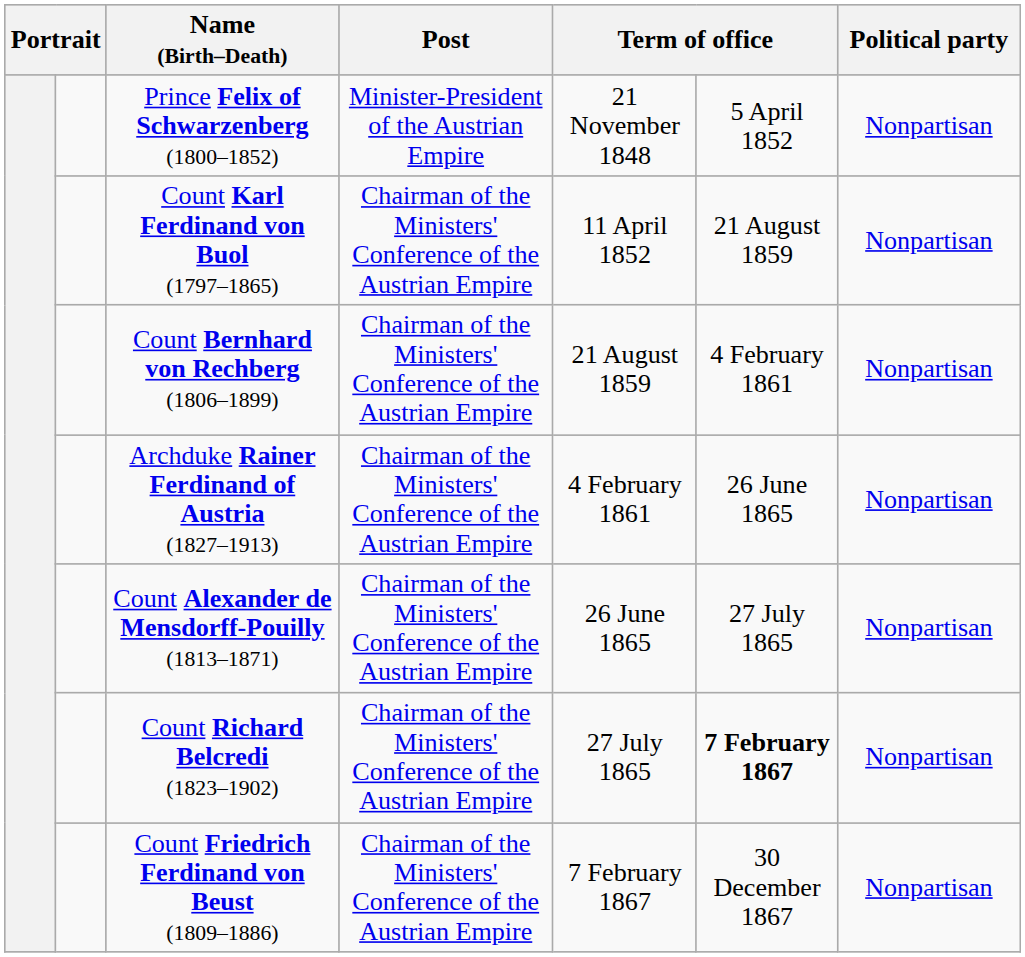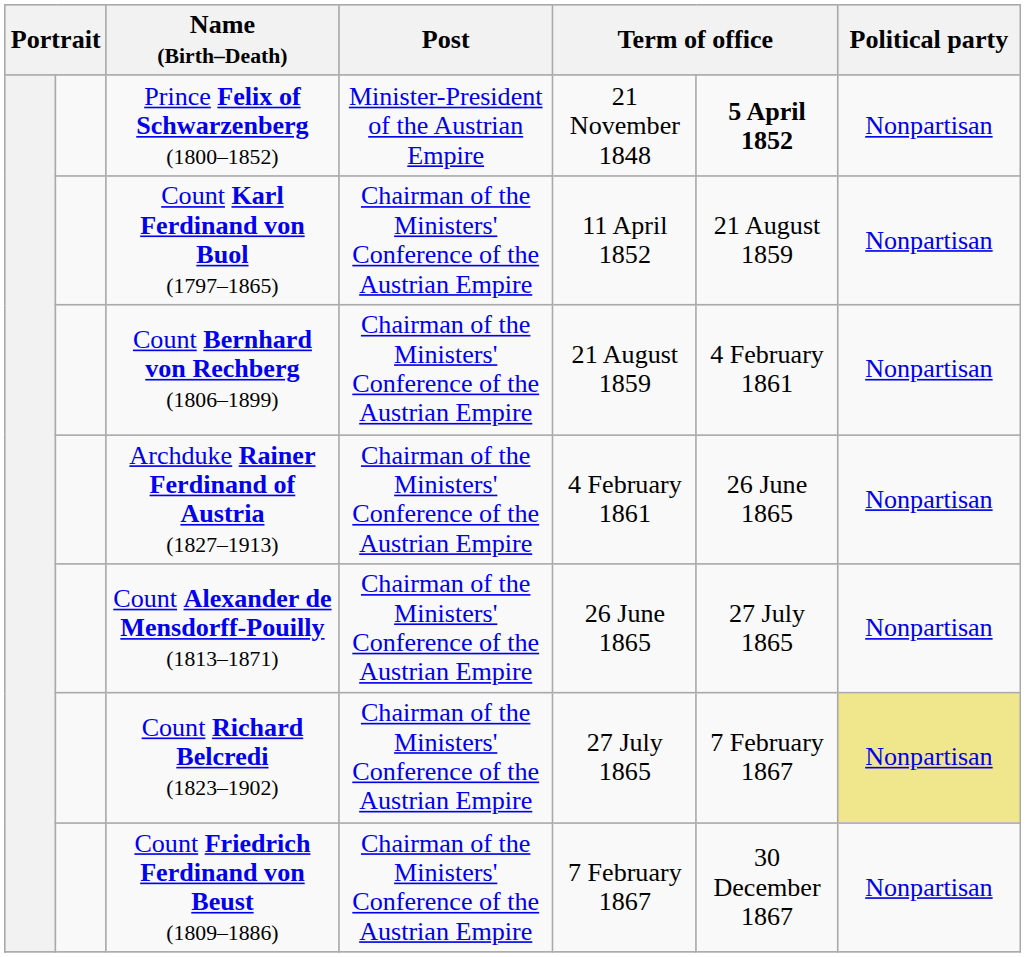(767, 125) normal -> (767, 125) bold
(767, 757) bold -> (767, 757) normal
(929, 757) no background -> (929, 757) khaki background
